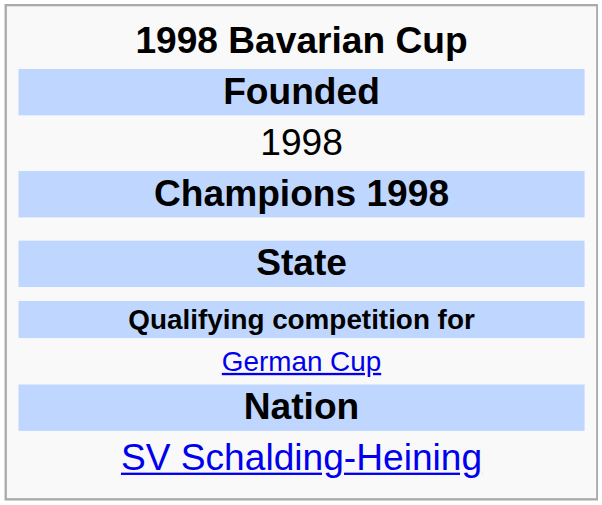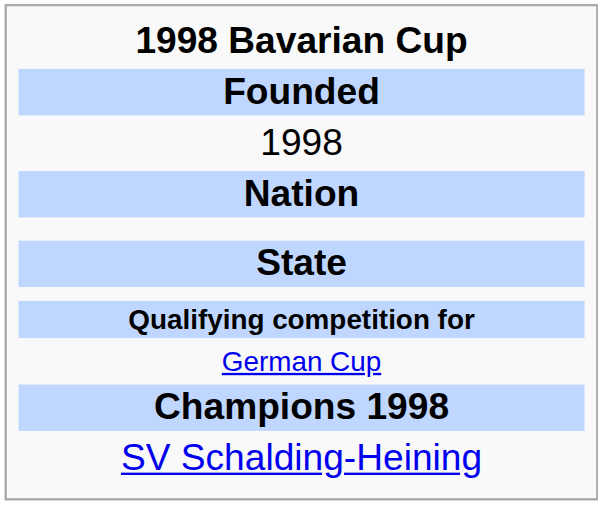(302, 194) Champions 1998 -> (302, 194) Nation
(302, 407) Nation -> (302, 407) Champions 1998
